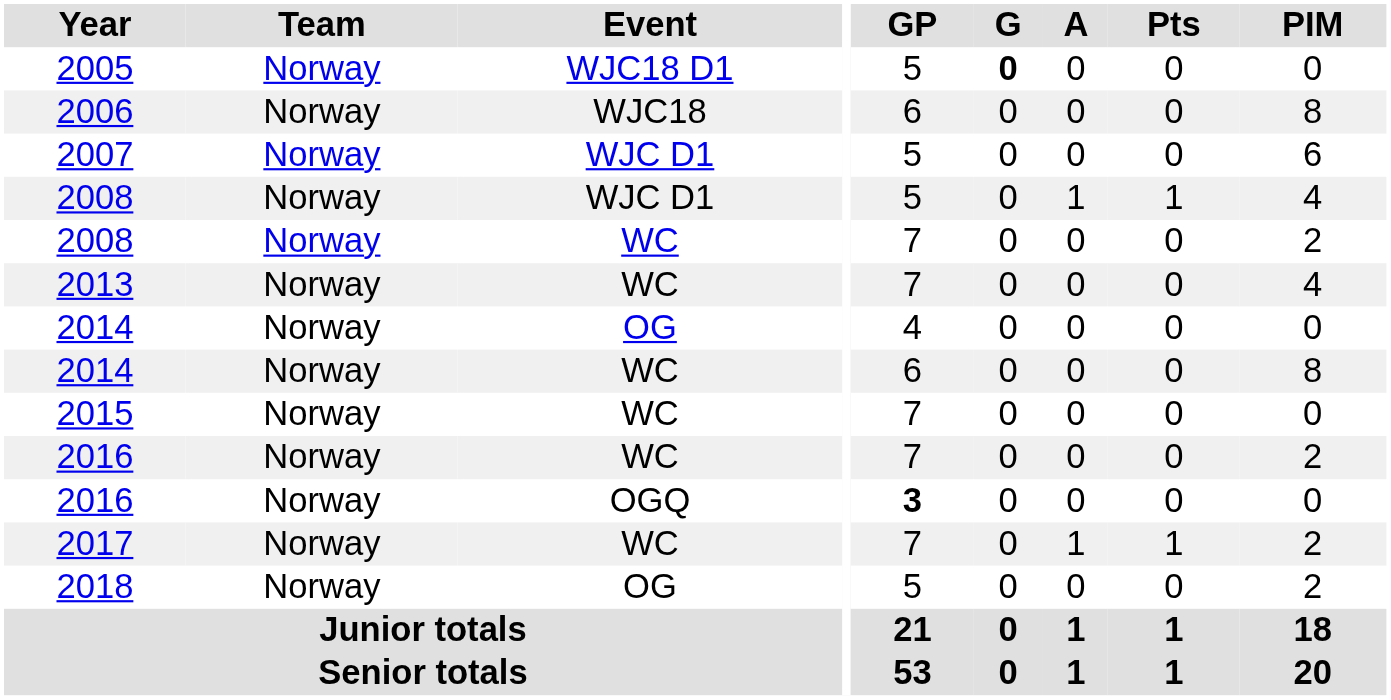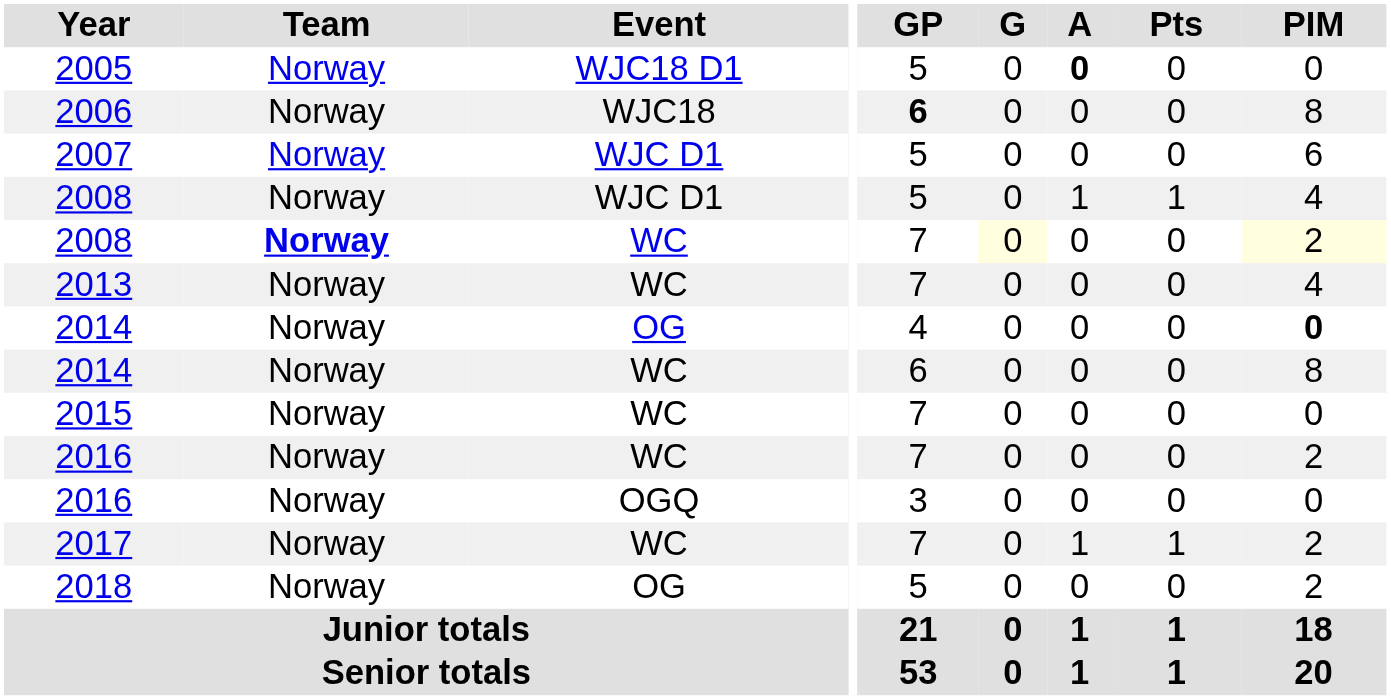(1008, 68) bold -> (1013, 68) normal
(1076, 68) normal -> (1080, 68) bold
(912, 111) normal -> (918, 111) bold
(322, 241) normal -> (327, 241) bold
(1008, 241) no background -> (1013, 241) lightyellow background
(1313, 241) no background -> (1314, 241) lightyellow background
(1313, 327) normal -> (1314, 327) bold
(912, 500) bold -> (918, 500) normal
